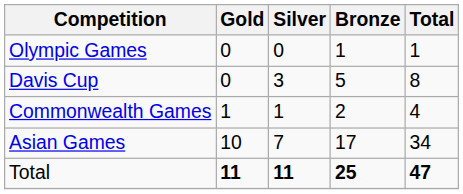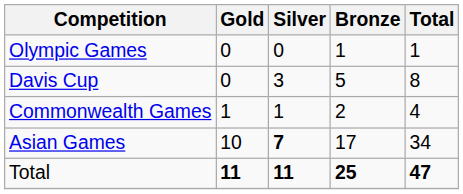(279, 142) normal -> (279, 142) bold
